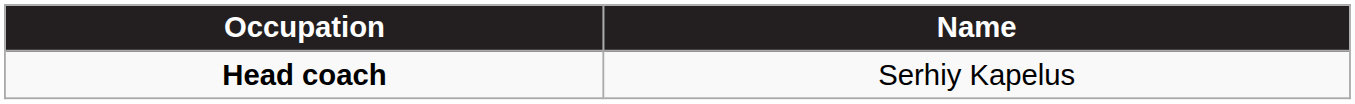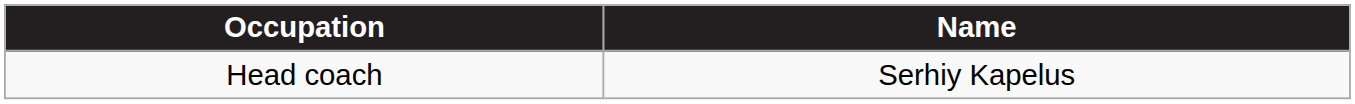(304, 74) bold -> (304, 74) normal
